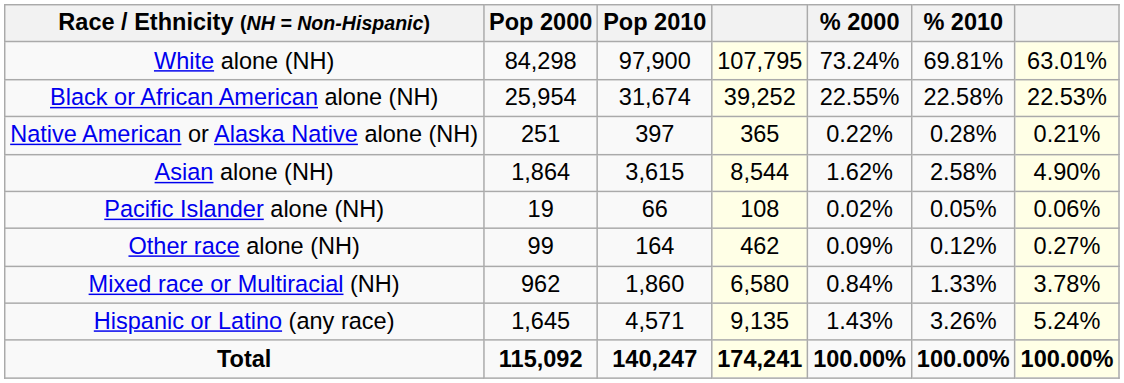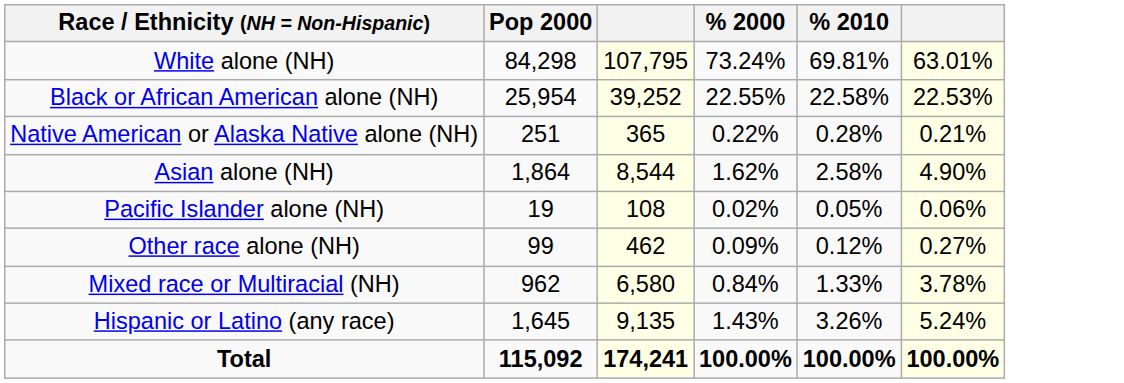- column: (655, 23)
